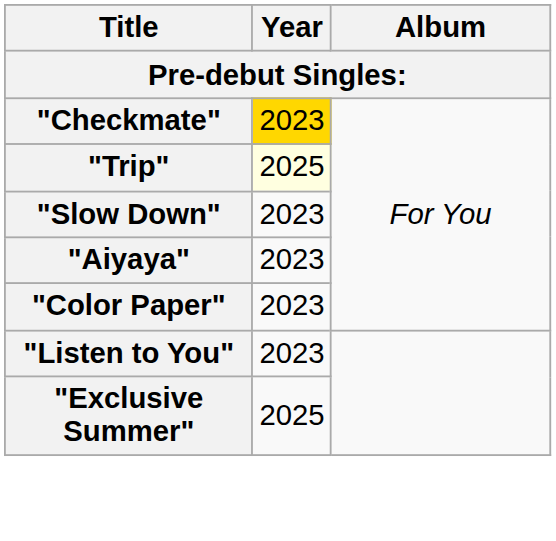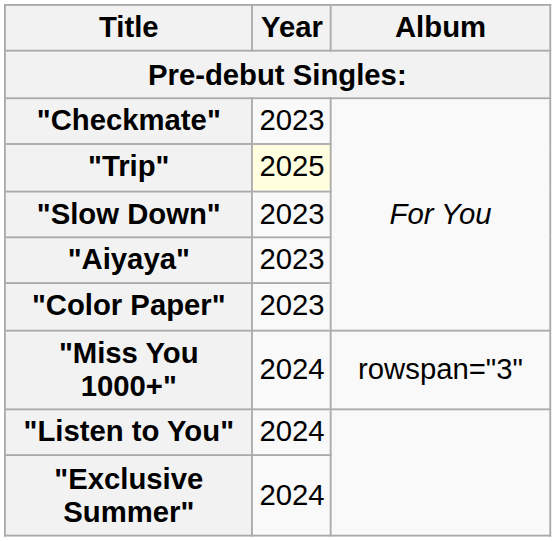(292, 120) gold background -> (292, 120) no background
+ row: (129, 369)
(292, 352) 2023 -> (292, 432) 2024
(292, 415) 2025 -> (292, 495) 2024
